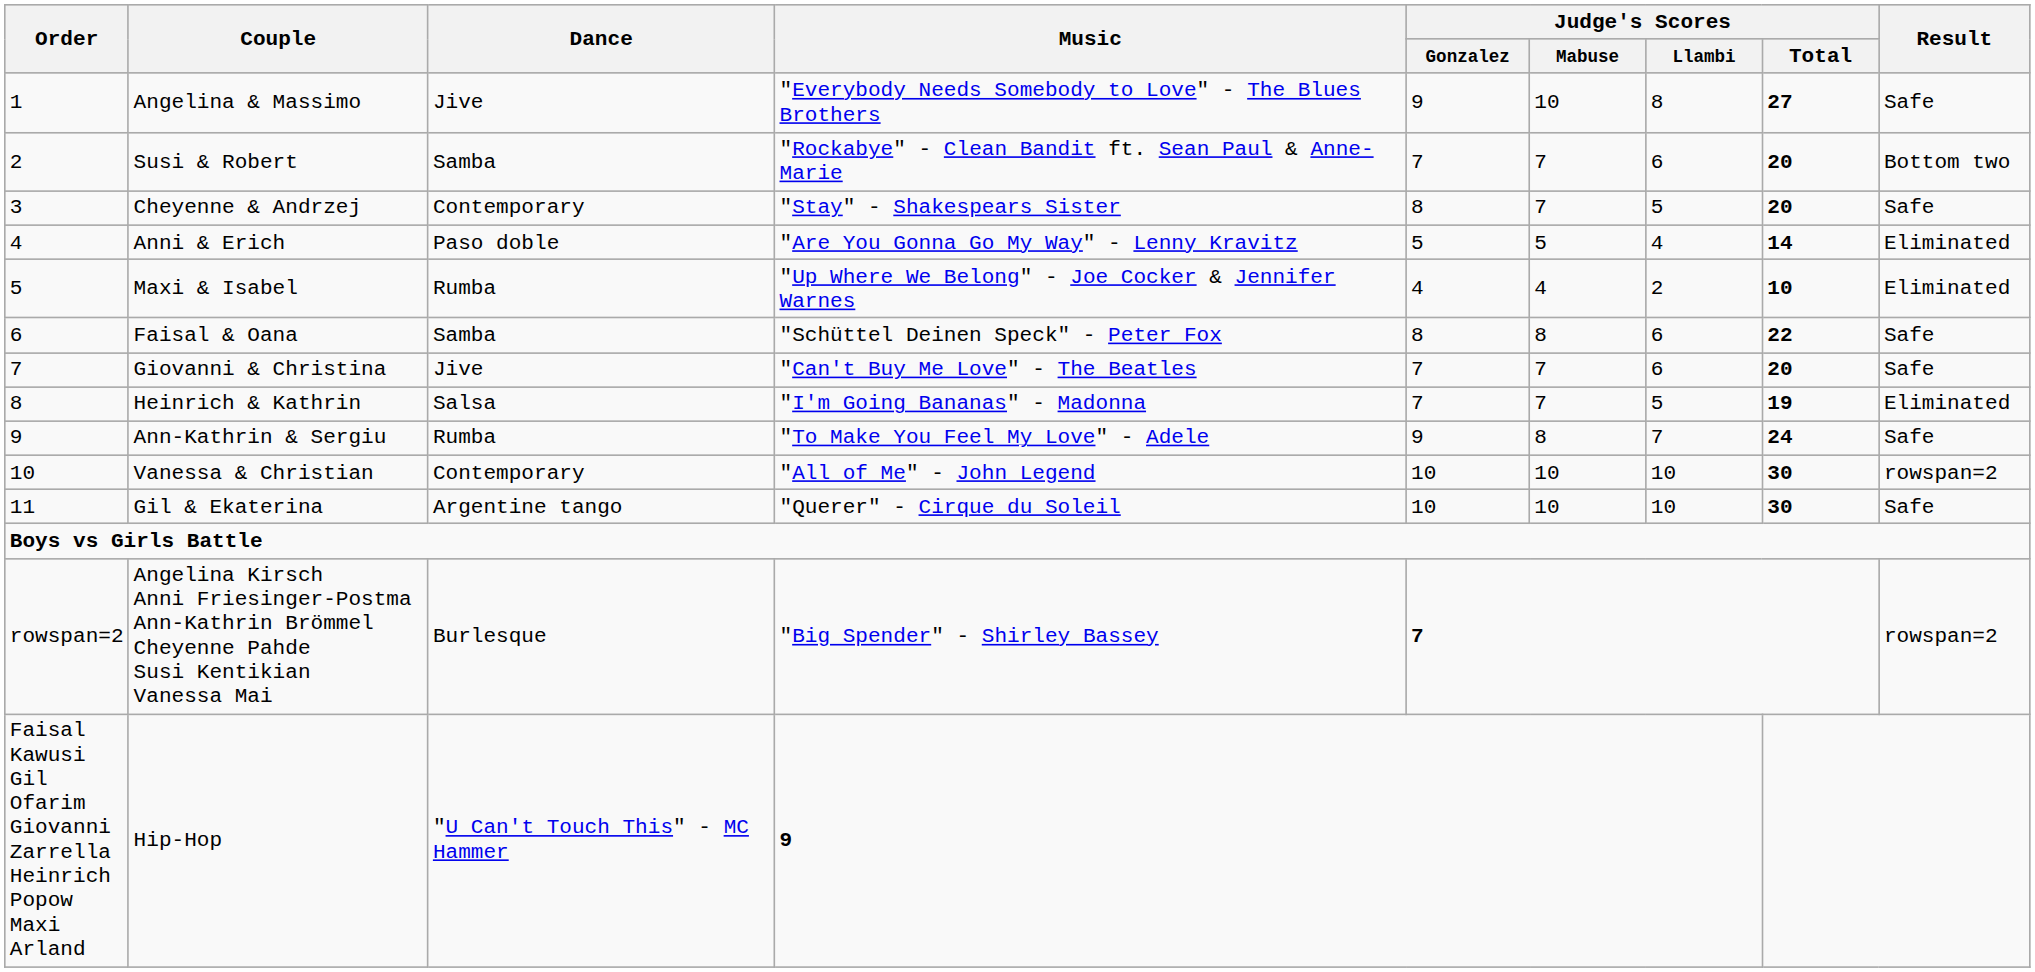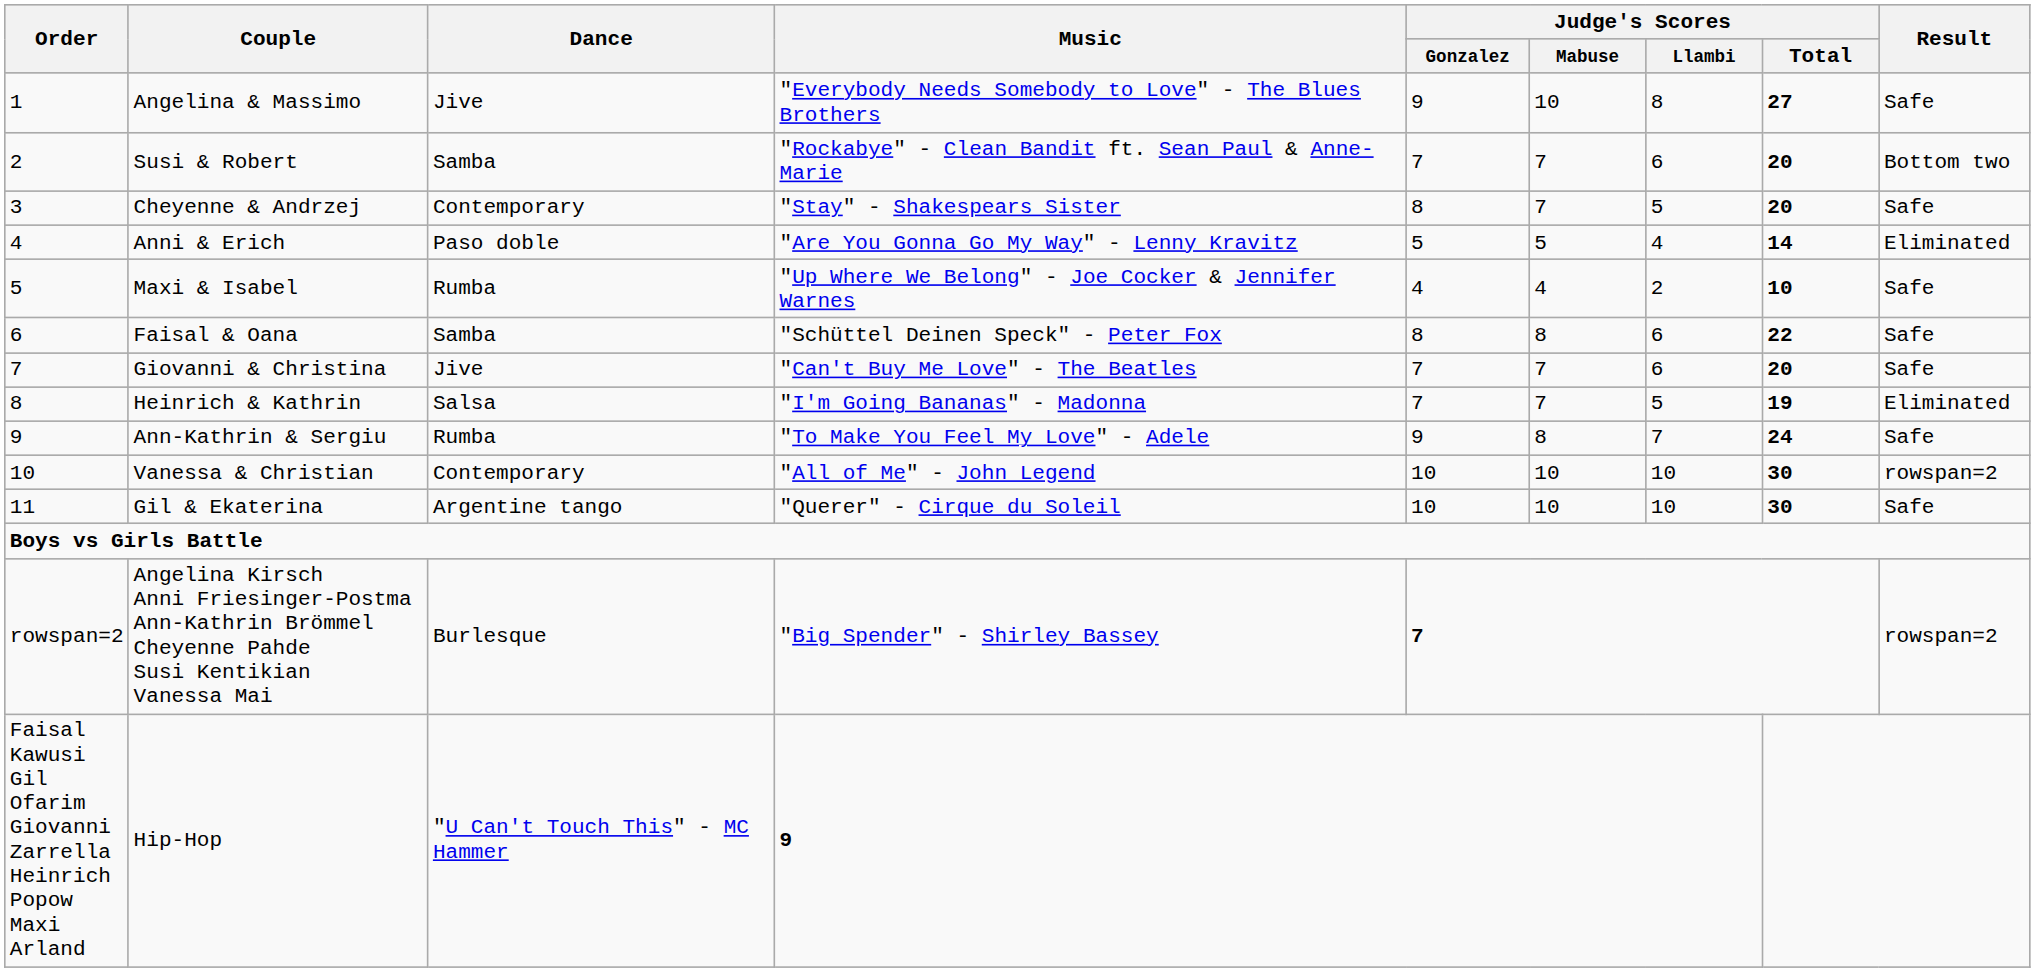(1947, 289) Eliminated -> (1909, 289) Safe
